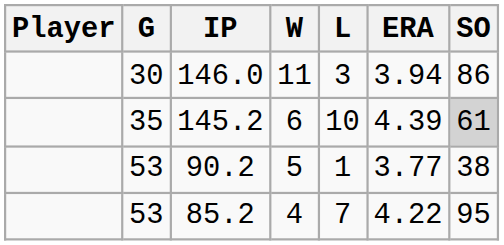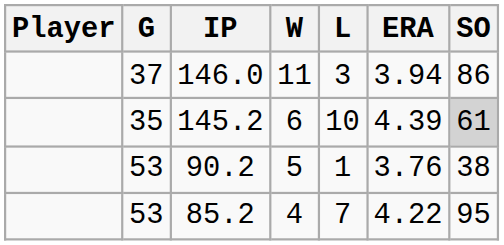(146, 75) 30 -> (146, 75) 37
(408, 169) 3.77 -> (408, 169) 3.76
